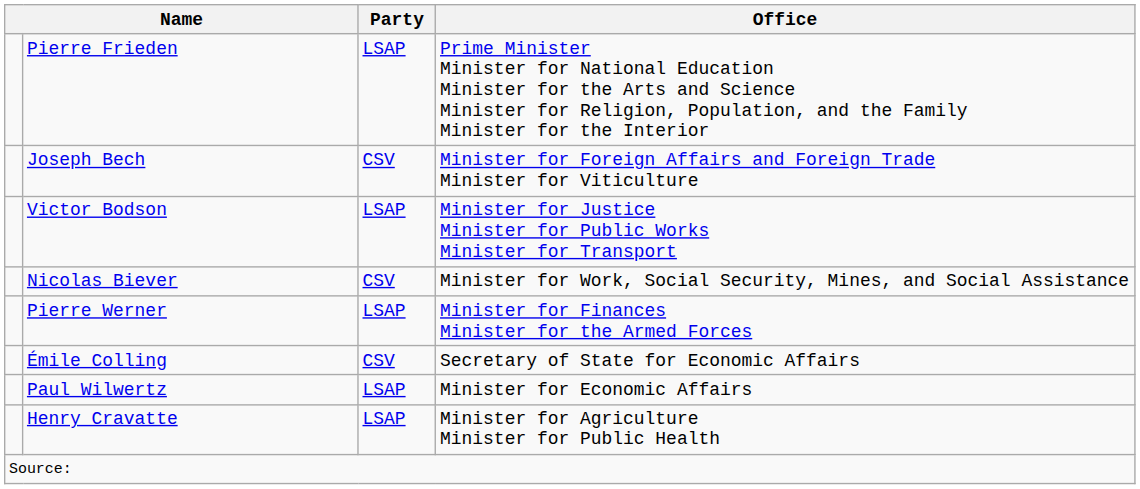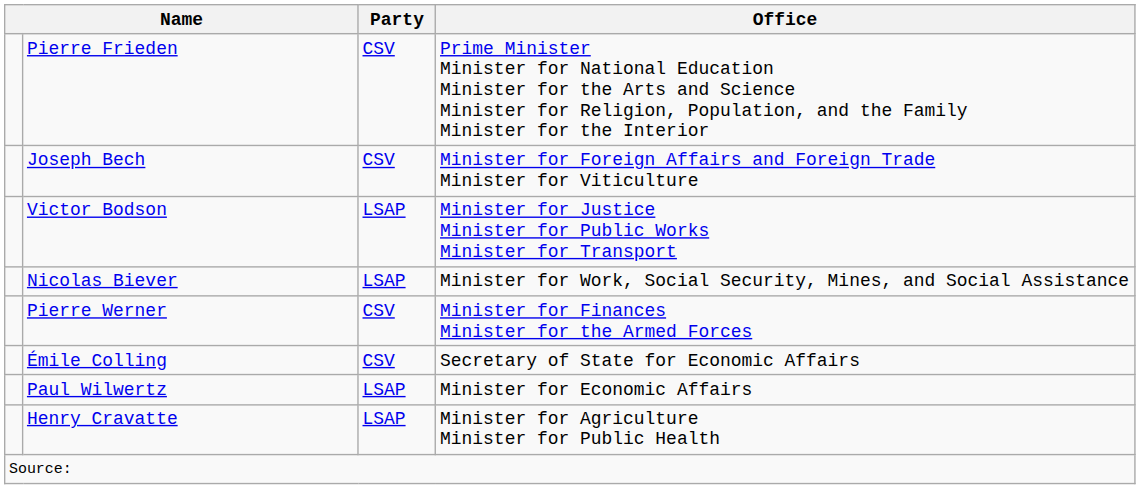(384, 49) LSAP -> (379, 49) CSV
(379, 281) CSV -> (384, 281) LSAP
(384, 310) LSAP -> (379, 310) CSV
